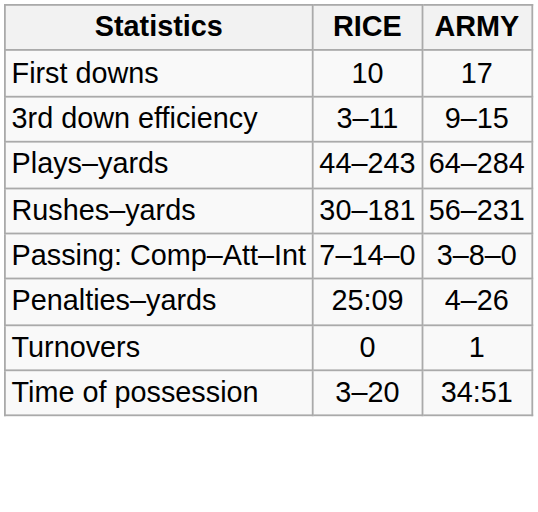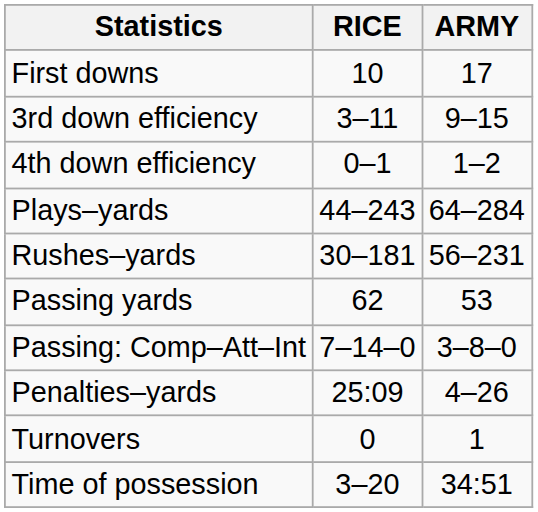+ row: (134, 164)
+ row: (102, 301)
